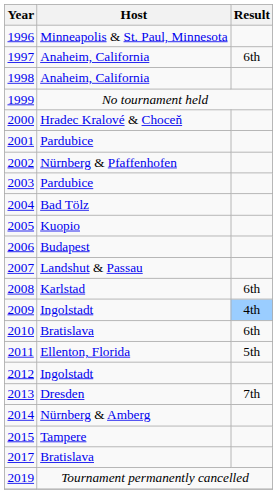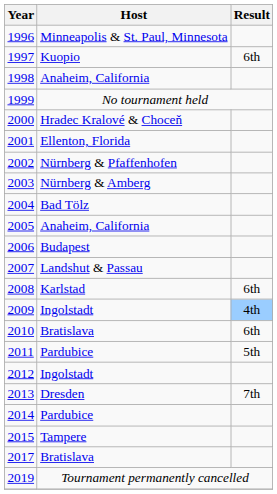(95, 57) Anaheim, California -> (60, 57) Kuopio
(67, 141) Pardubice -> (85, 141) Ellenton, Florida
(67, 183) Pardubice -> (95, 183) Nürnberg & Amberg
(60, 225) Kuopio -> (95, 225) Anaheim, California
(85, 352) Ellenton, Florida -> (67, 352) Pardubice
(95, 415) Nürnberg & Amberg -> (67, 415) Pardubice
